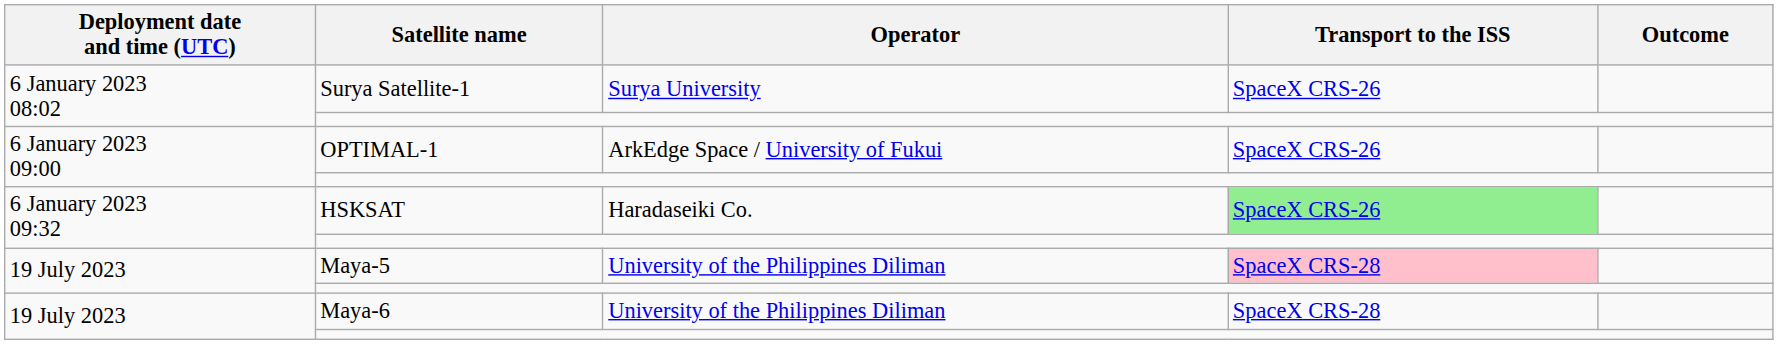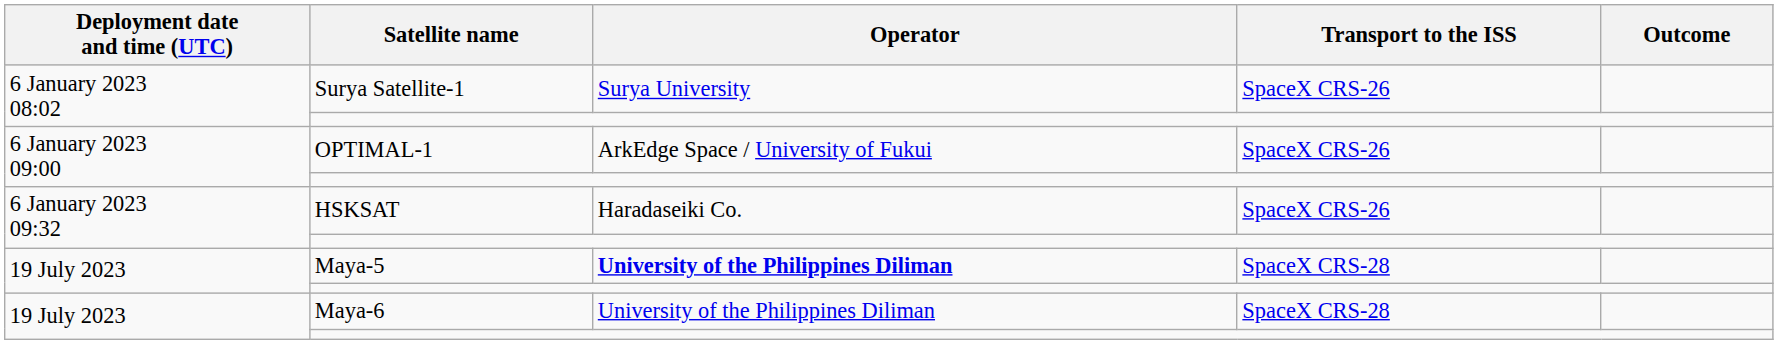(1307, 210) lightgreen background -> (1316, 210) no background
(777, 265) normal -> (775, 265) bold
(1307, 265) pink background -> (1316, 265) no background
